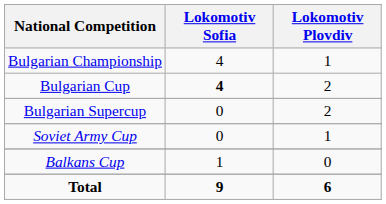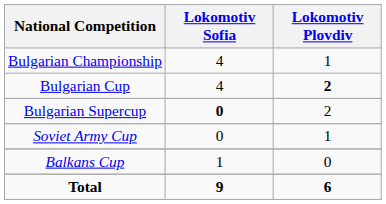(220, 86) bold -> (220, 86) normal
(328, 86) normal -> (328, 86) bold
(220, 111) normal -> (220, 111) bold
